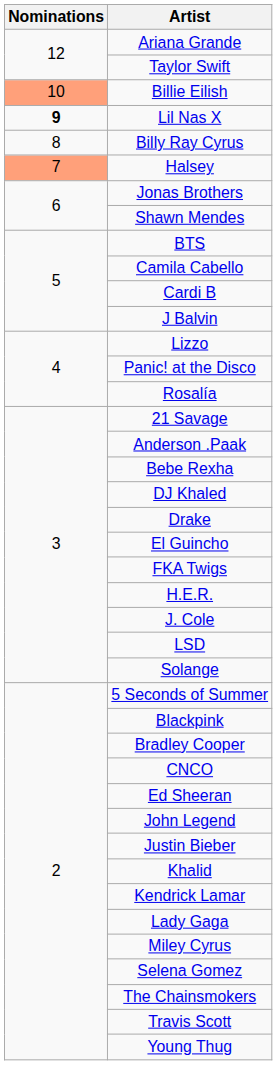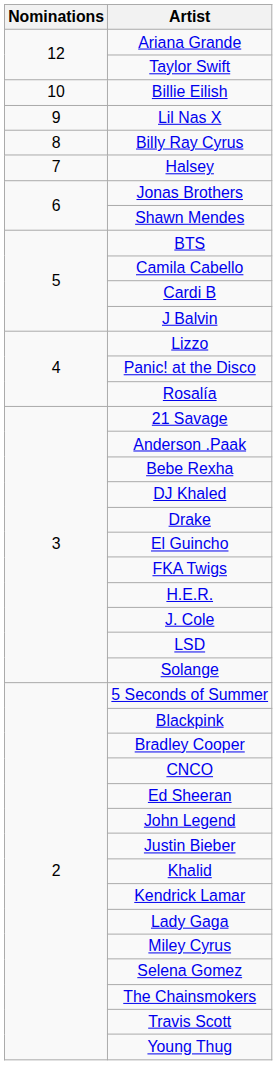(56, 92) lightsalmon background -> (56, 92) no background
(56, 117) bold -> (56, 117) normal
(56, 167) lightsalmon background -> (56, 167) no background
